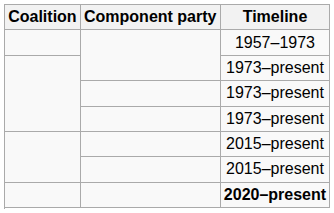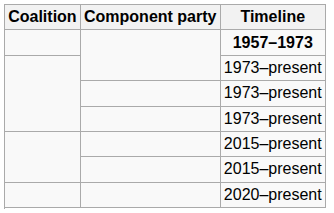(275, 42) normal -> (273, 42) bold
(275, 194) bold -> (273, 194) normal
